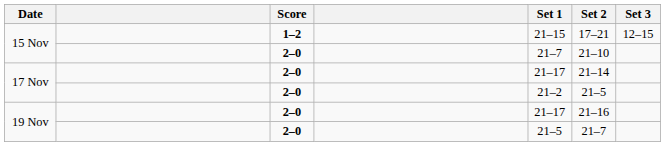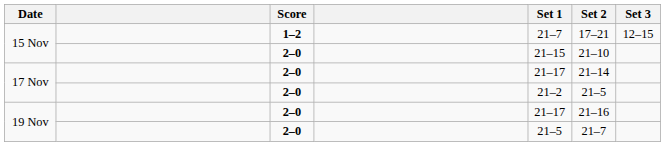(550, 33) 21–15 -> (550, 33) 21–7
(550, 53) 21–7 -> (550, 53) 21–15
